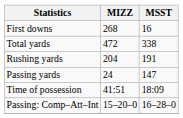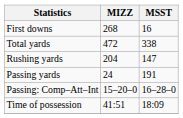(149, 59) 191 -> (149, 59) 147
(149, 74) 147 -> (149, 74) 191
rows swapped: (53, 105) <-> (44, 90)
